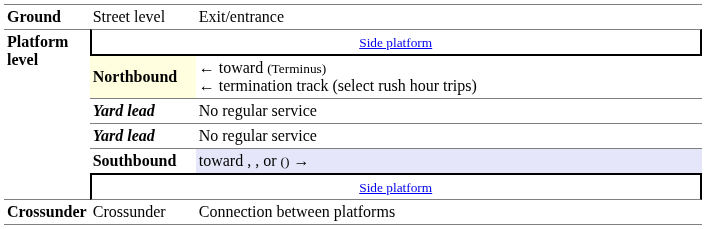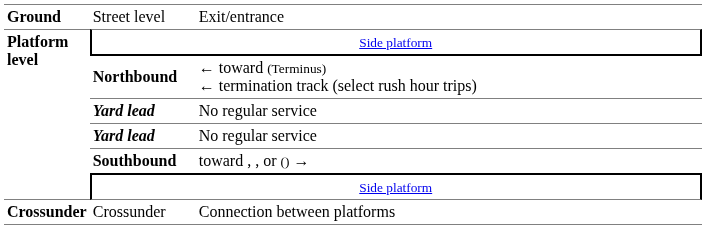(135, 76) lightyellow background -> (135, 76) no background
(254, 160) lavender background -> (254, 160) no background
